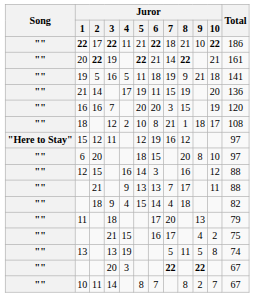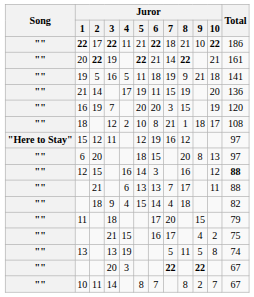(97, 108) 16 -> (97, 108) 19
(215, 156) 10 -> (215, 156) 13
(235, 172) normal -> (235, 172) bold
(126, 188) 9 -> (126, 188) 6
(200, 220) 13 -> (200, 220) 15
